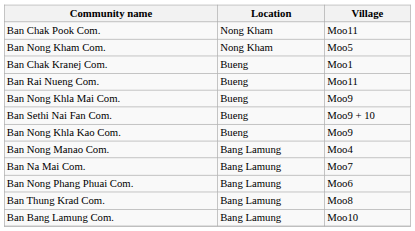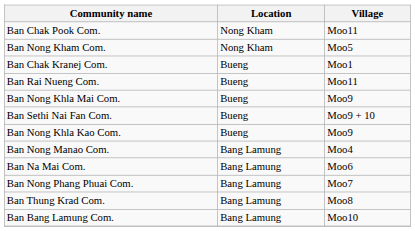(340, 166) Moo7 -> (340, 166) Moo6
(340, 183) Moo6 -> (340, 183) Moo7
